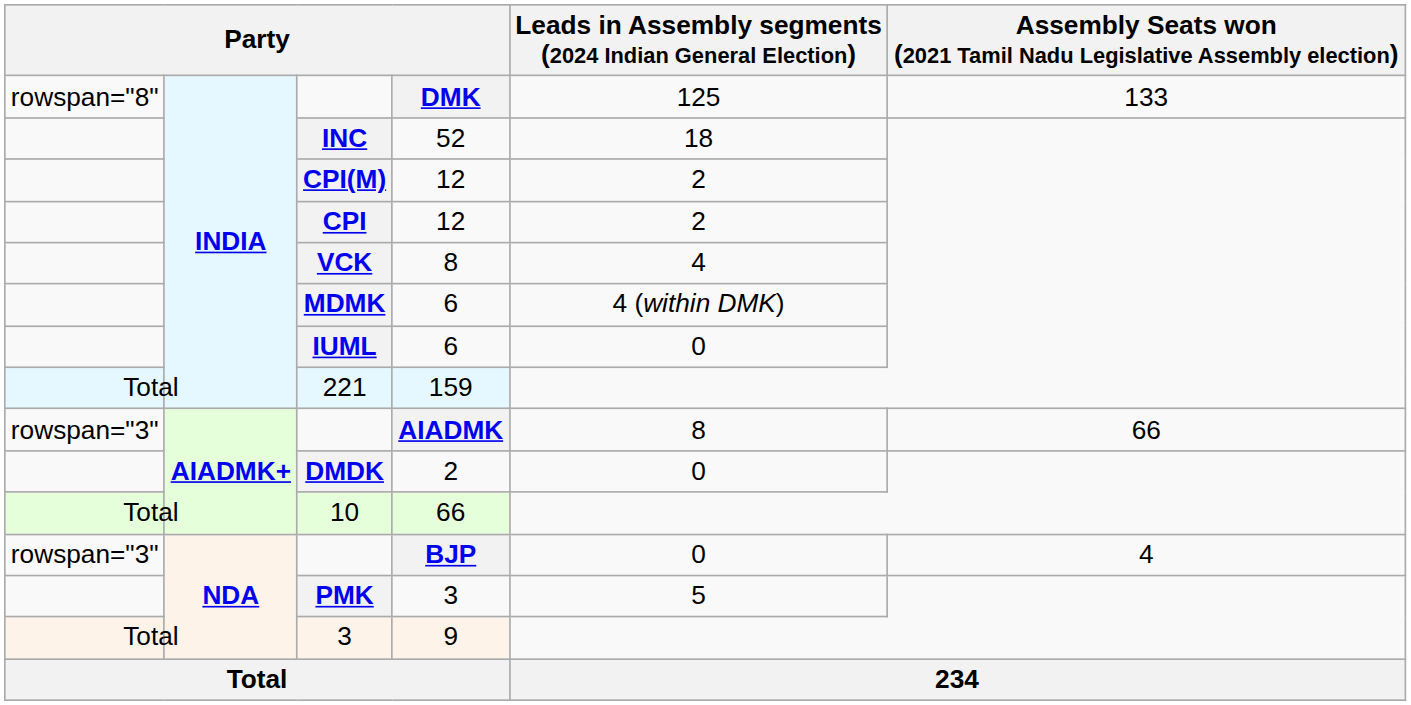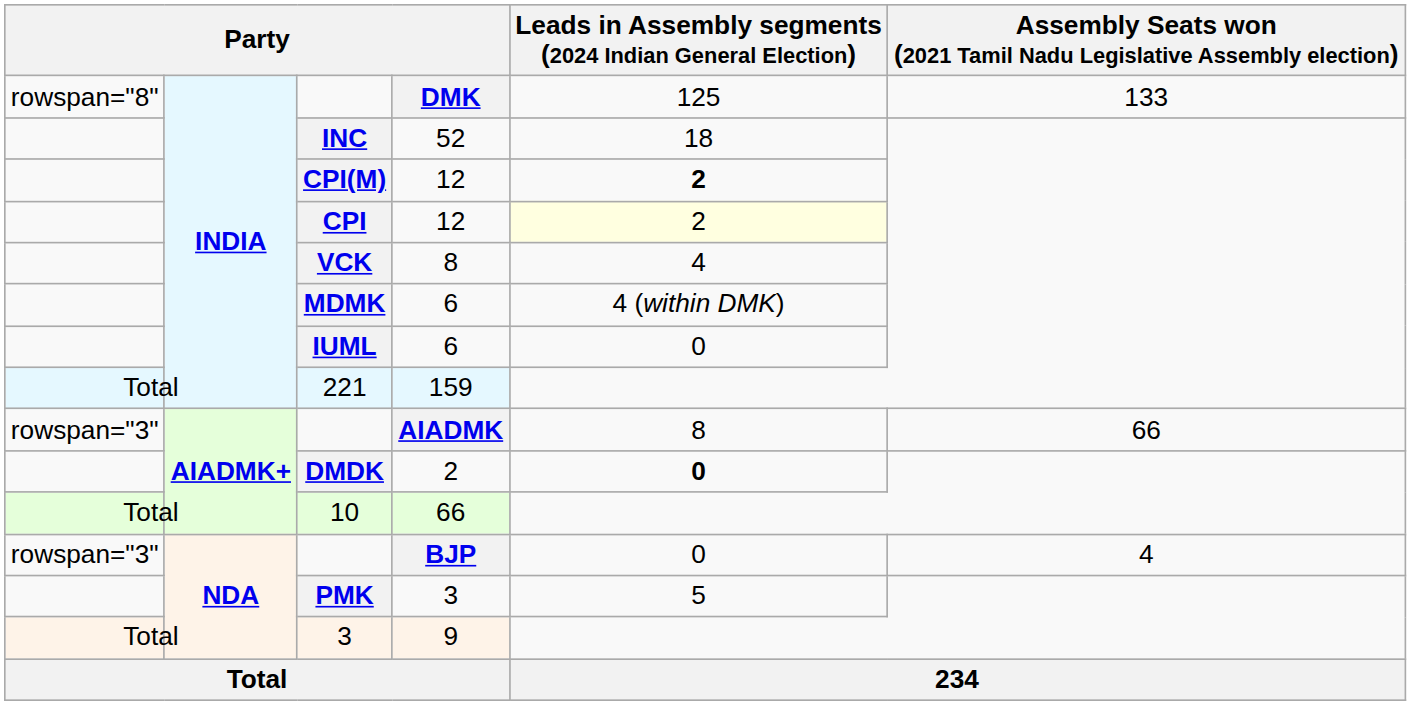(699, 179) normal -> (699, 179) bold
(699, 221) no background -> (699, 221) lightyellow background
(699, 470) normal -> (699, 470) bold
